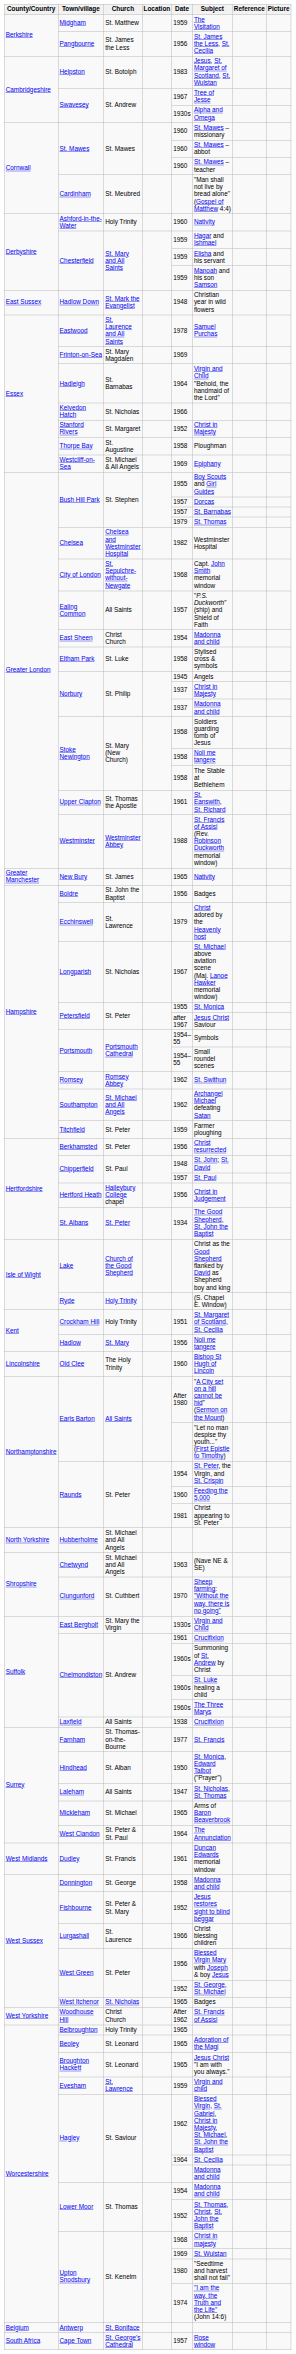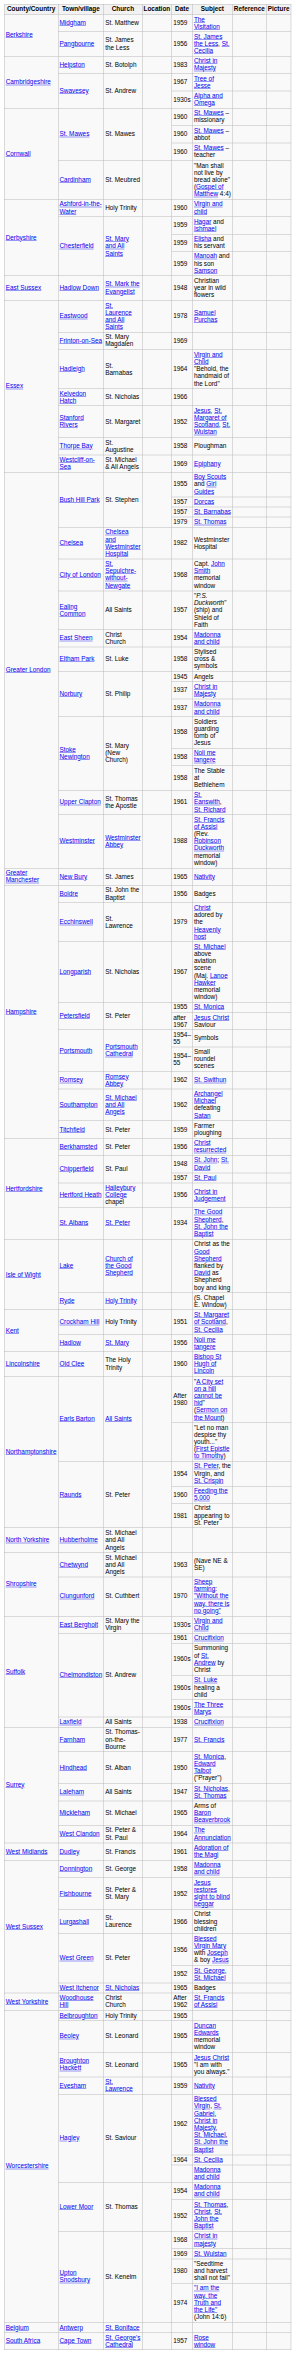(212, 72) Jesus, St. Margaret of Scotland, St. Wulstan -> (206, 65) Christ in Majesty
(204, 222) Nativity -> (208, 208) Virgin and child
(206, 429) Christ in Majesty -> (212, 422) Jesus, St. Margaret of Scotland, St. Wulstan
(207, 1859) Duncan Edwards memorial window -> (211, 1851) Adoration of the Magi
(211, 2043) Adoration of the Magi -> (207, 2036) Duncan Edwards memorial window
(208, 2085) Virgin and child -> (204, 2085) Nativity
